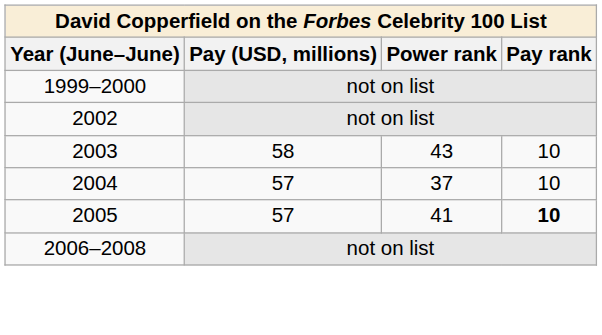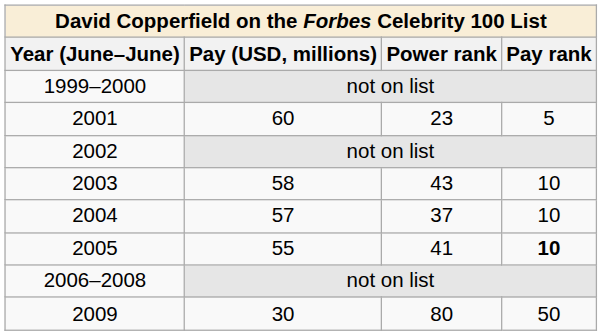+ row: (95, 118)
(283, 216) 57 -> (283, 248) 55
+ row: (95, 313)
